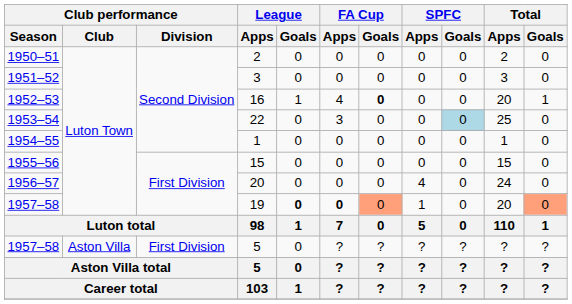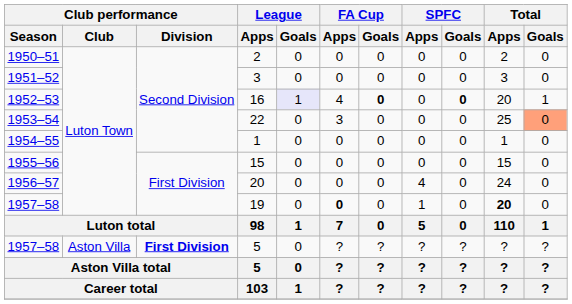(298, 99) no background -> (298, 99) lavender background
(463, 99) normal -> (463, 99) bold
(463, 120) lightblue background -> (463, 120) no background
(545, 120) no background -> (545, 120) lightsalmon background
(298, 204) bold -> (298, 204) normal
(381, 204) lightsalmon background -> (381, 204) no background
(504, 204) normal -> (504, 204) bold
(545, 204) lightsalmon background -> (545, 204) no background
(187, 246) normal -> (187, 246) bold
